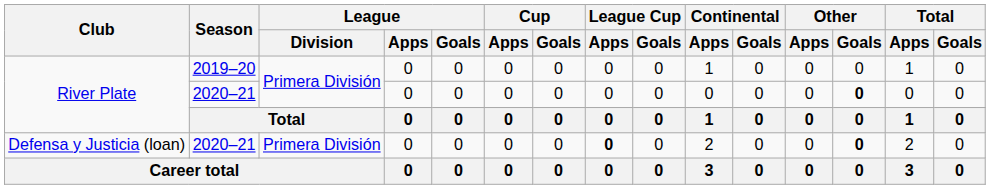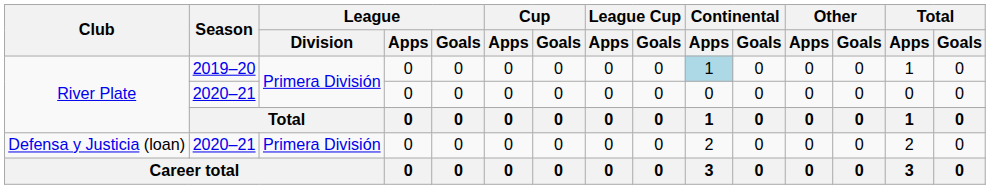(709, 68) no background -> (709, 68) lightblue background
(859, 94) bold -> (859, 94) normal
(609, 145) bold -> (609, 145) normal
(859, 145) bold -> (859, 145) normal
